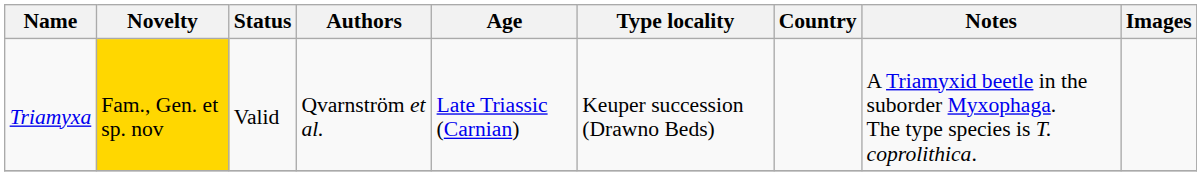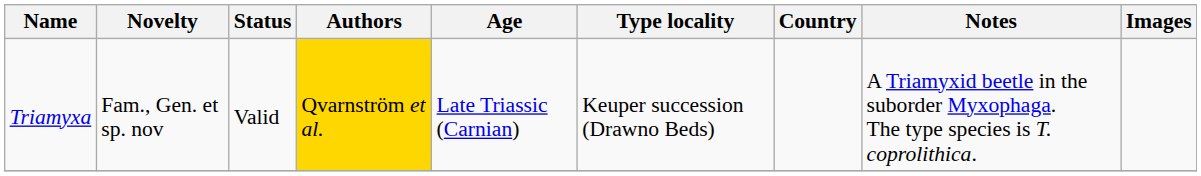(160, 116) gold background -> (160, 116) no background
(363, 116) no background -> (363, 116) gold background
